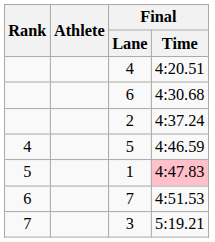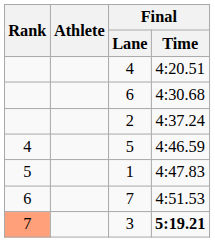(180, 172) pink background -> (180, 172) no background
(27, 224) no background -> (27, 224) lightsalmon background
(180, 224) normal -> (180, 224) bold
